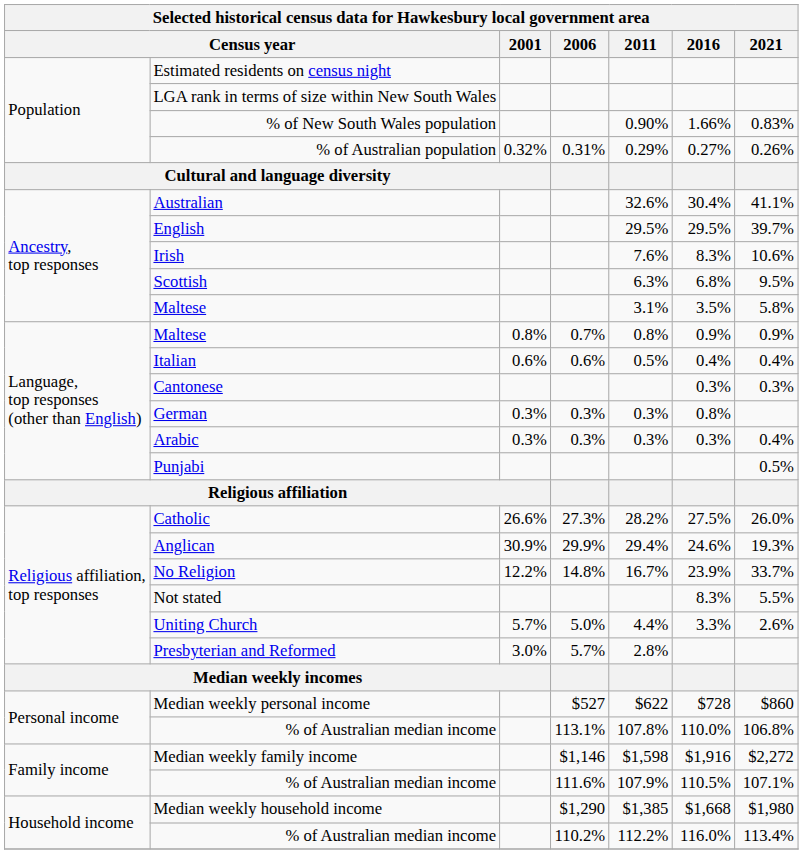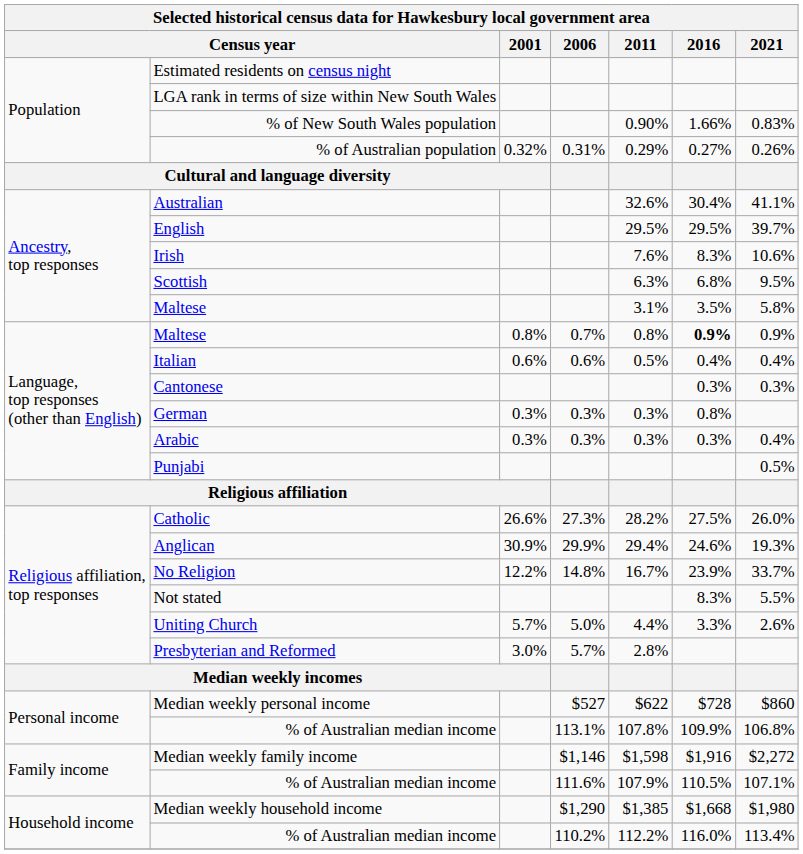(711, 334) normal -> (711, 334) bold
(703, 730) 110.0% -> (704, 730) 109.9%
